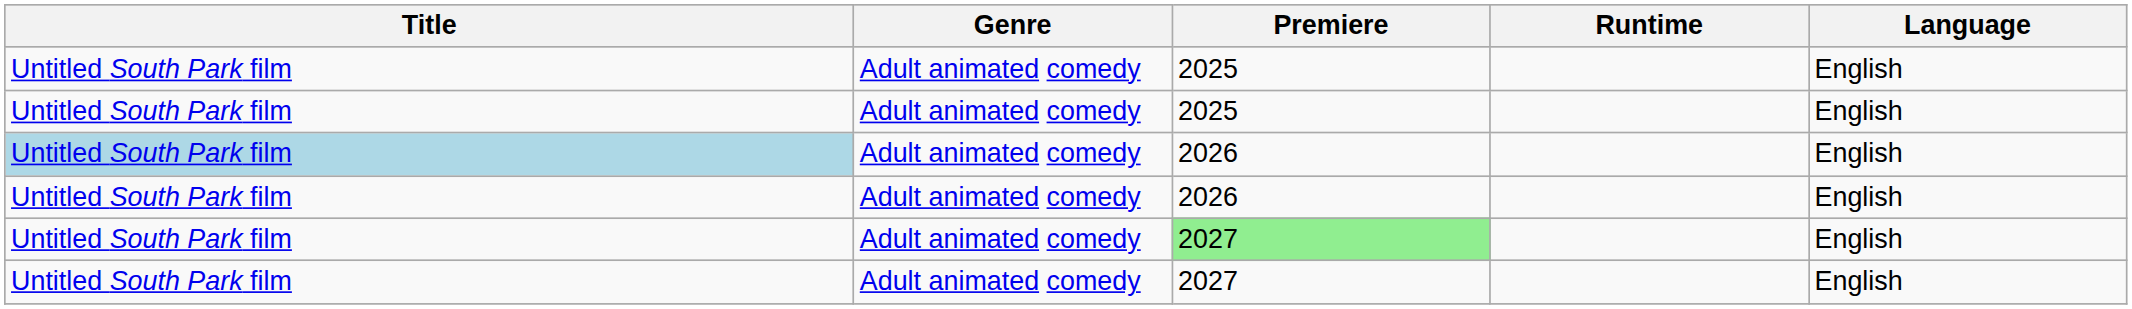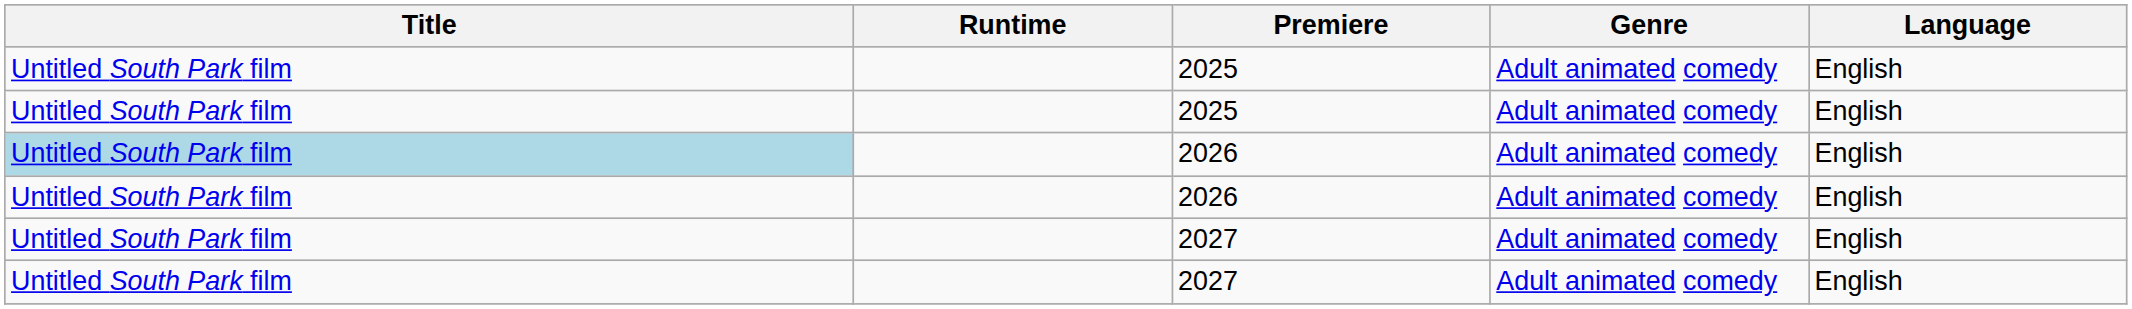columns swapped: (1013, 25) <-> (1649, 25)
(1208, 238) lightgreen background -> (1208, 238) no background
